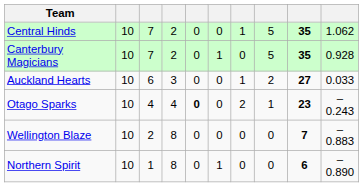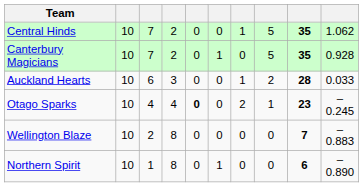(304, 80) 27 -> (304, 80) 28
(340, 104) –0.243 -> (340, 104) –0.245
